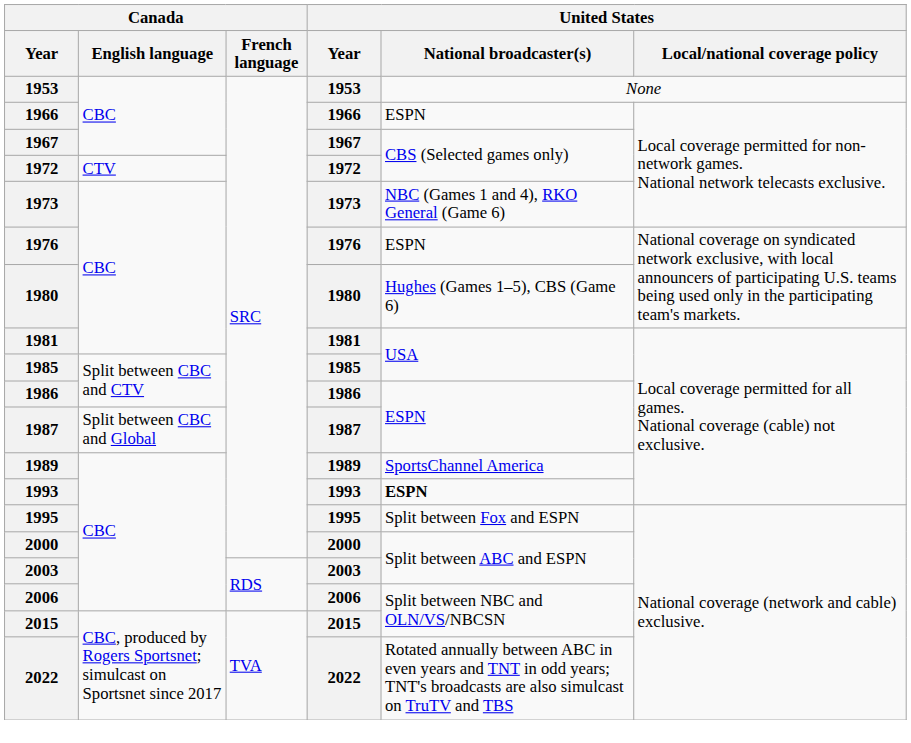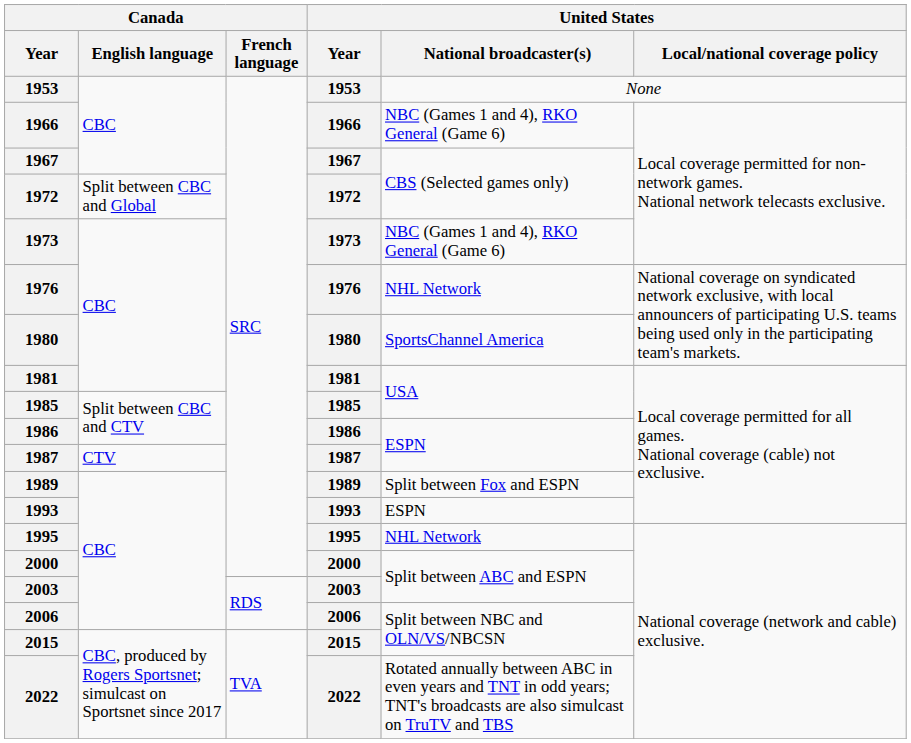(405, 115) ESPN -> (481, 124) NBC (Games 1 and 4), RKO General (Game 6)
(99, 168) CTV -> (147, 196) Split between CBC and Global
(405, 245) ESPN -> (433, 289) NHL Network
(500, 295) Hughes (Games 1–5), CBS (Game 6) -> (464, 340) SportsChannel America
(147, 429) Split between CBC and Global -> (99, 457) CTV
(464, 465) SportsChannel America -> (482, 484) Split between Fox and ESPN
(406, 491) bold -> (405, 510) normal
(482, 518) Split between Fox and ESPN -> (433, 536) NHL Network
